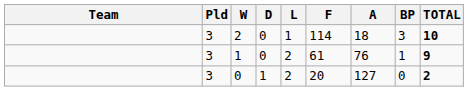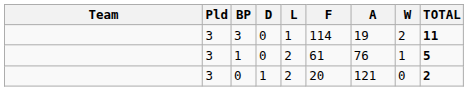columns swapped: (243, 15) <-> (408, 15)
(361, 35) 18 -> (361, 35) 19
(431, 35) 10 -> (431, 35) 11
(427, 55) 9 -> (427, 55) 5
(365, 76) 127 -> (365, 76) 121
